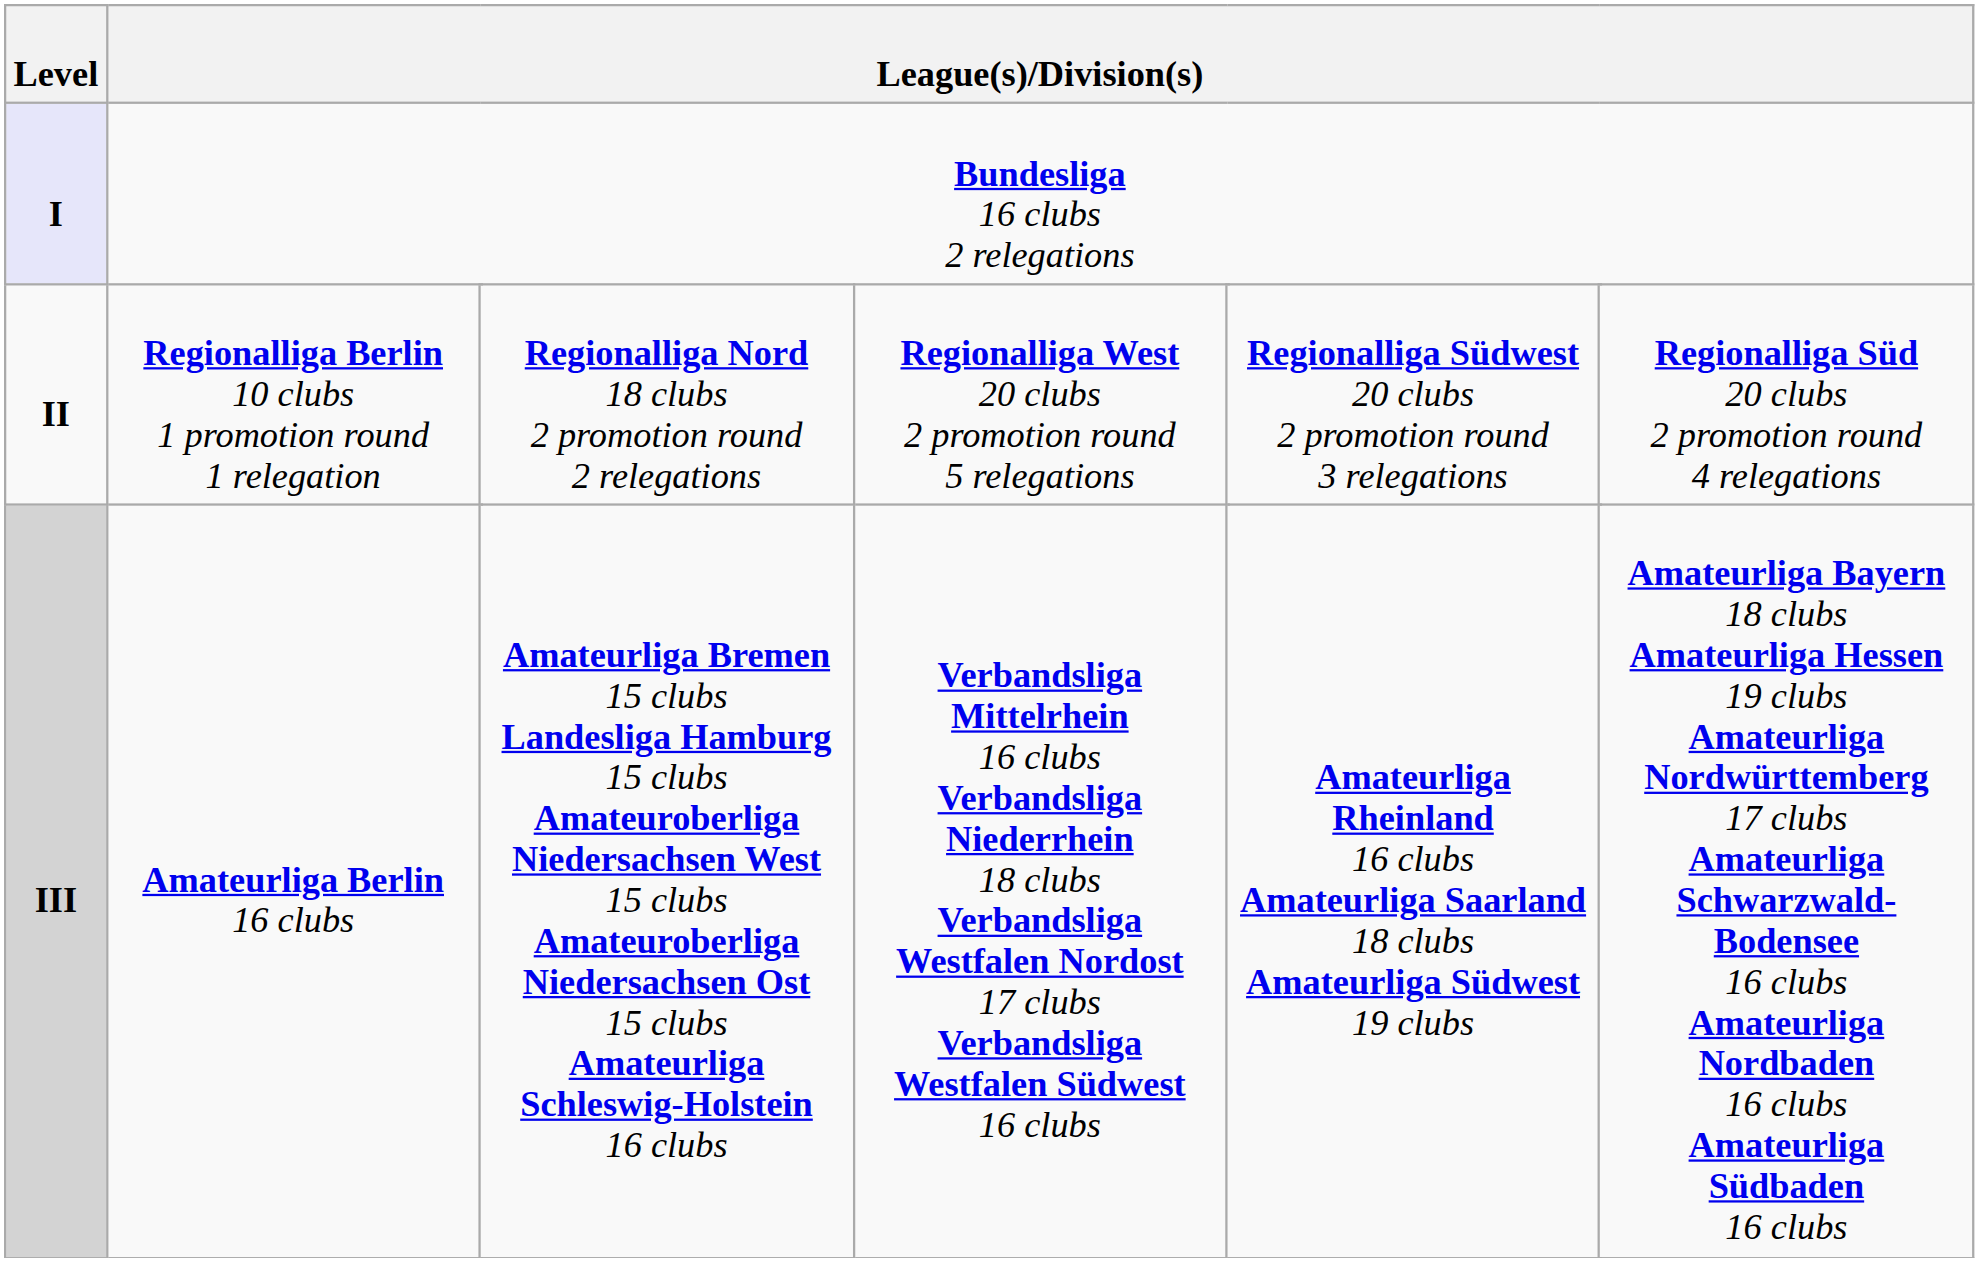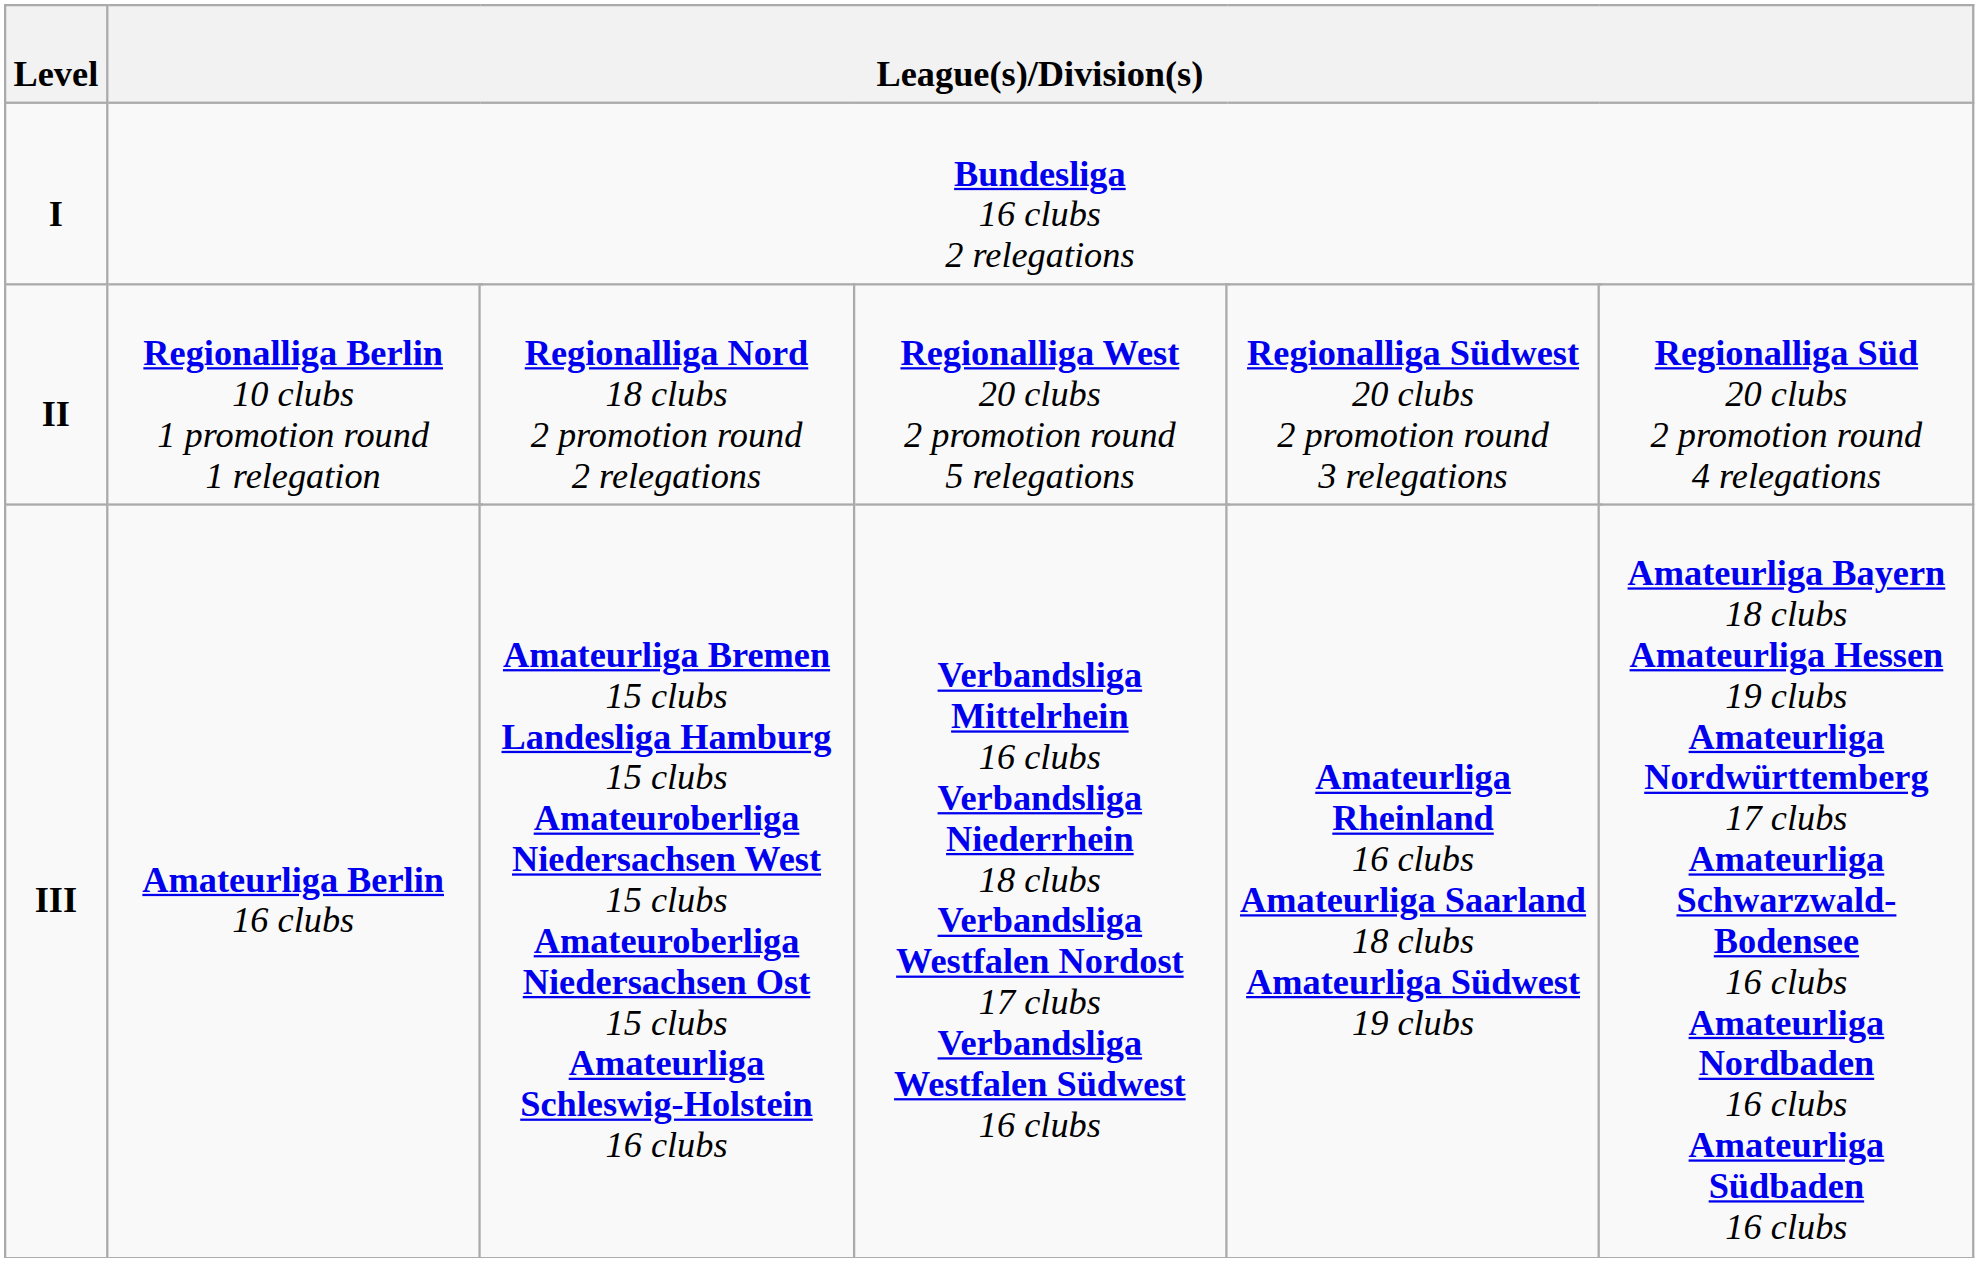(56, 213) lavender background -> (56, 213) no background
(56, 900) lightgrey background -> (56, 900) no background
